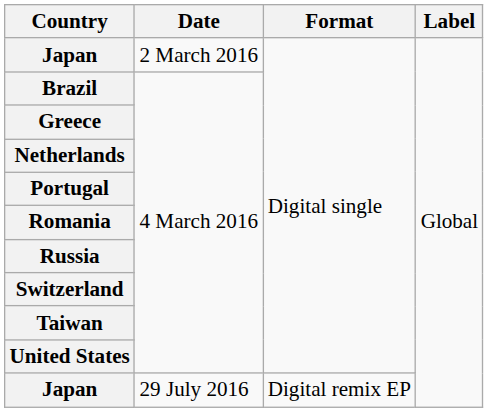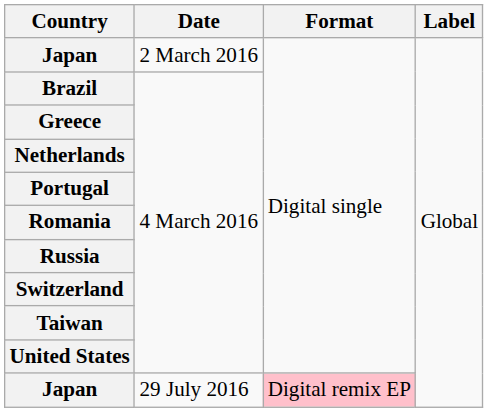(339, 389) no background -> (339, 389) pink background
